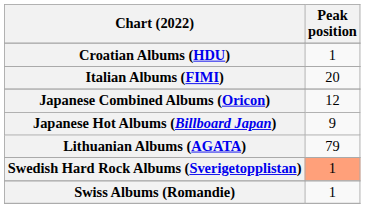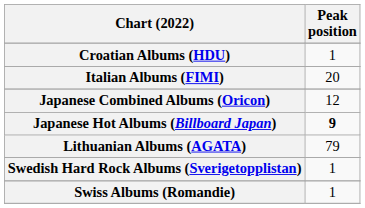(332, 123) normal -> (332, 123) bold
(332, 169) lightsalmon background -> (332, 169) no background
